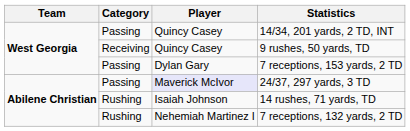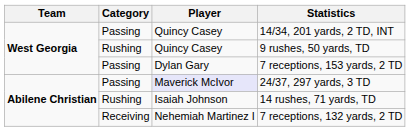(126, 48) Receiving -> (122, 48) Rushing
(122, 117) Rushing -> (126, 117) Receiving
